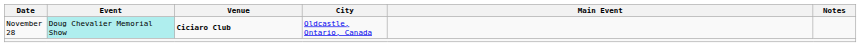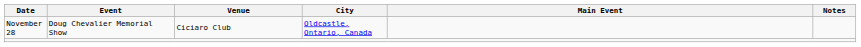(101, 28) paleturquoise background -> (101, 28) no background
(204, 28) bold -> (204, 28) normal
